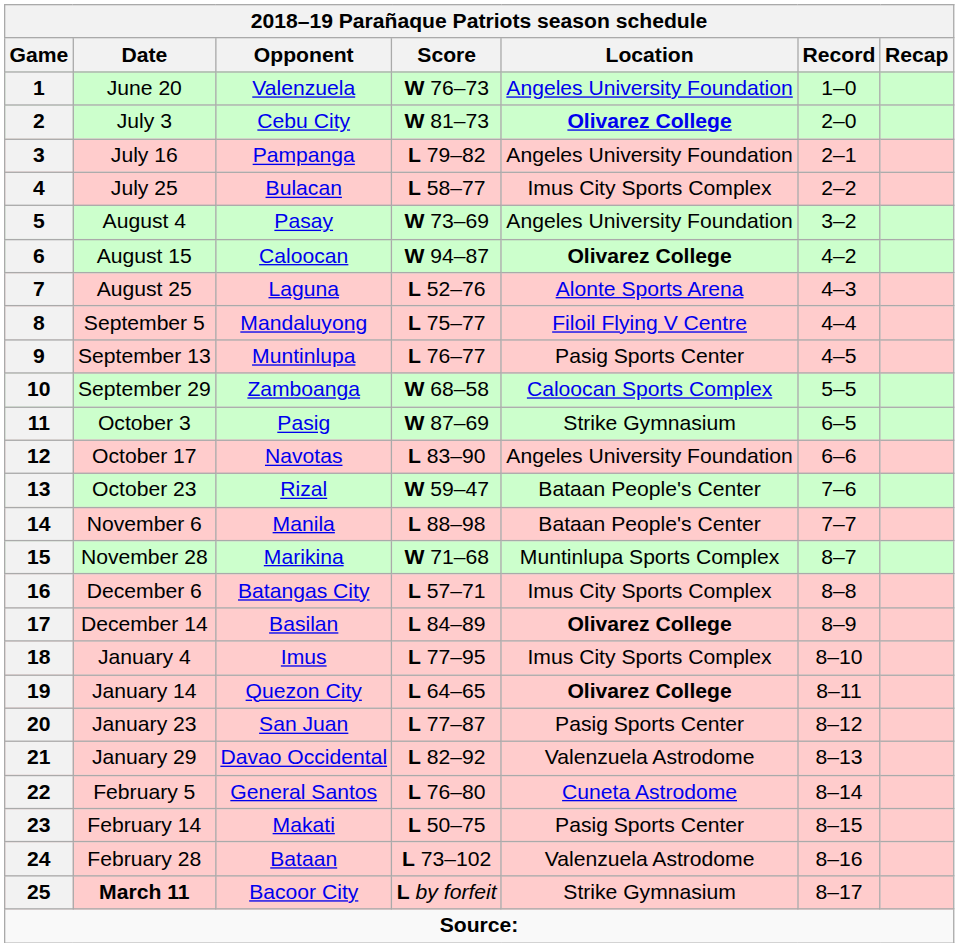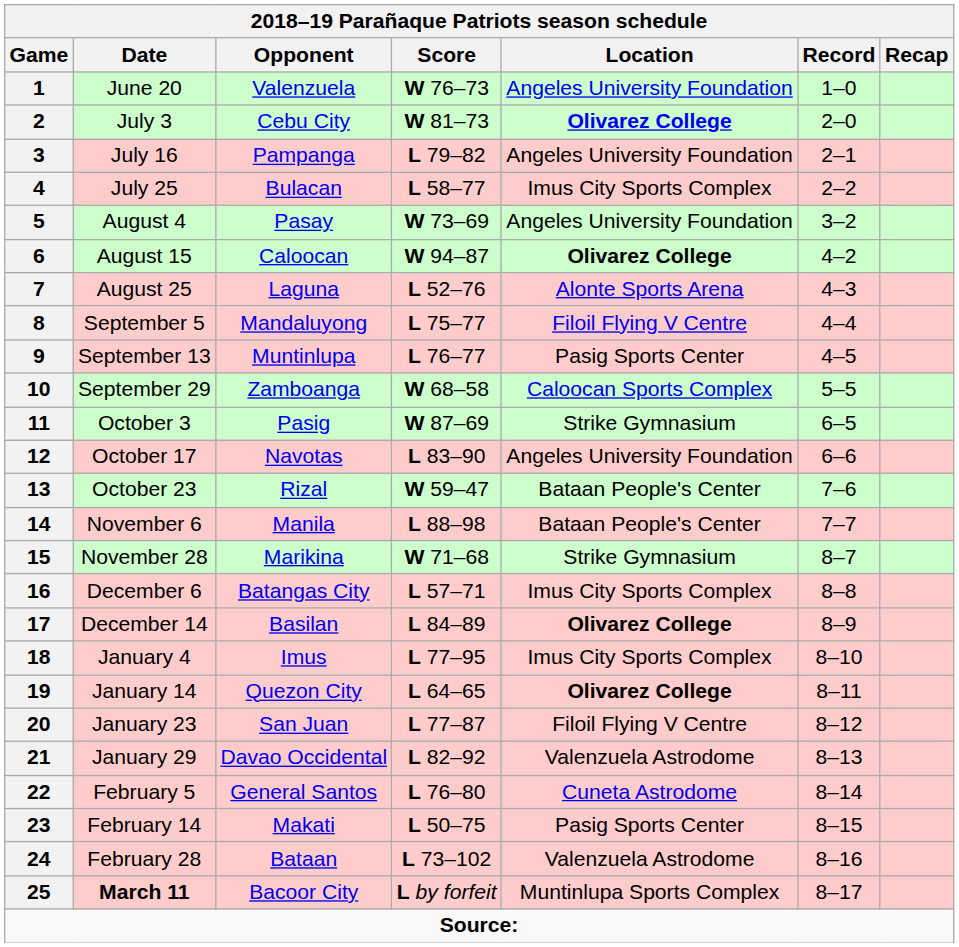(650, 557) Muntinlupa Sports Complex -> (650, 557) Strike Gymnasium
(650, 724) Pasig Sports Center -> (650, 724) Filoil Flying V Centre
(650, 892) Strike Gymnasium -> (650, 892) Muntinlupa Sports Complex
